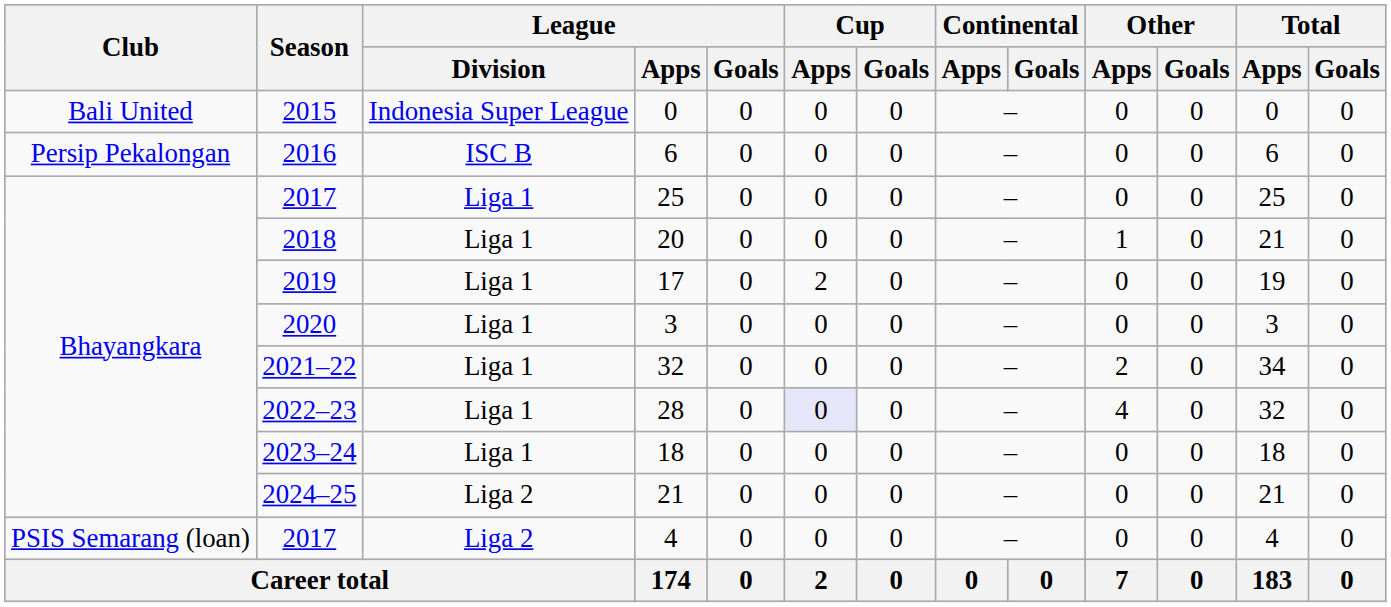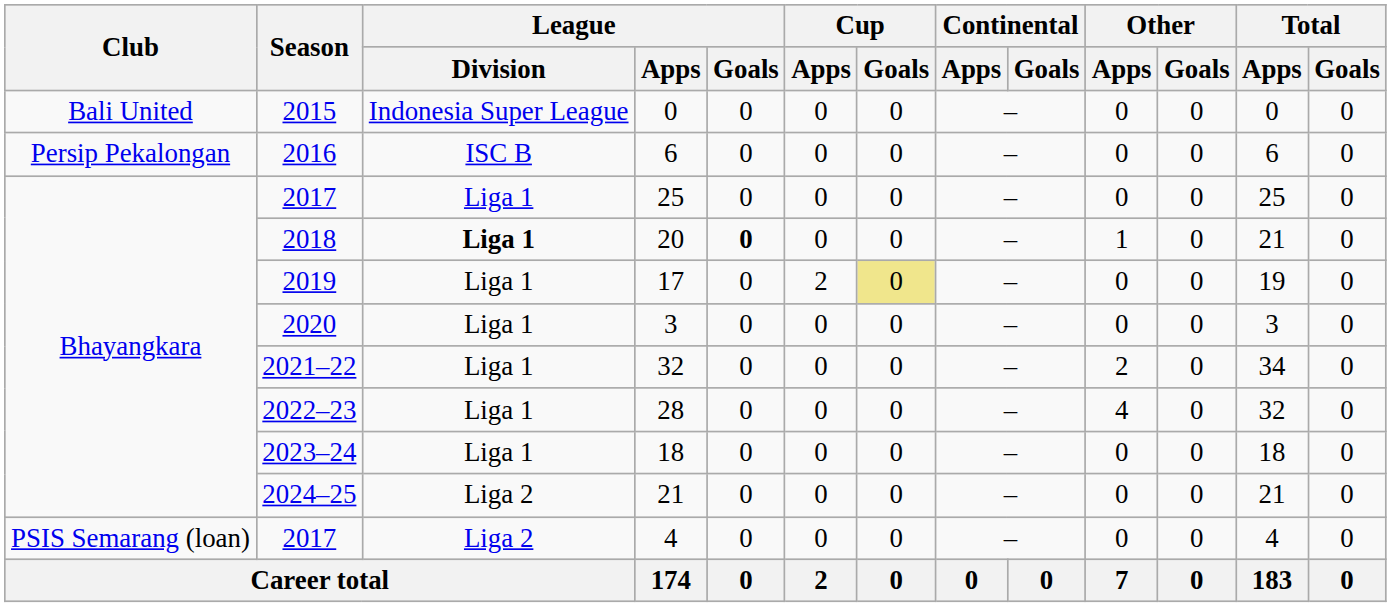(499, 238) normal -> (499, 238) bold
(746, 238) normal -> (746, 238) bold
(896, 281) no background -> (896, 281) khaki background
(821, 409) lavender background -> (821, 409) no background
